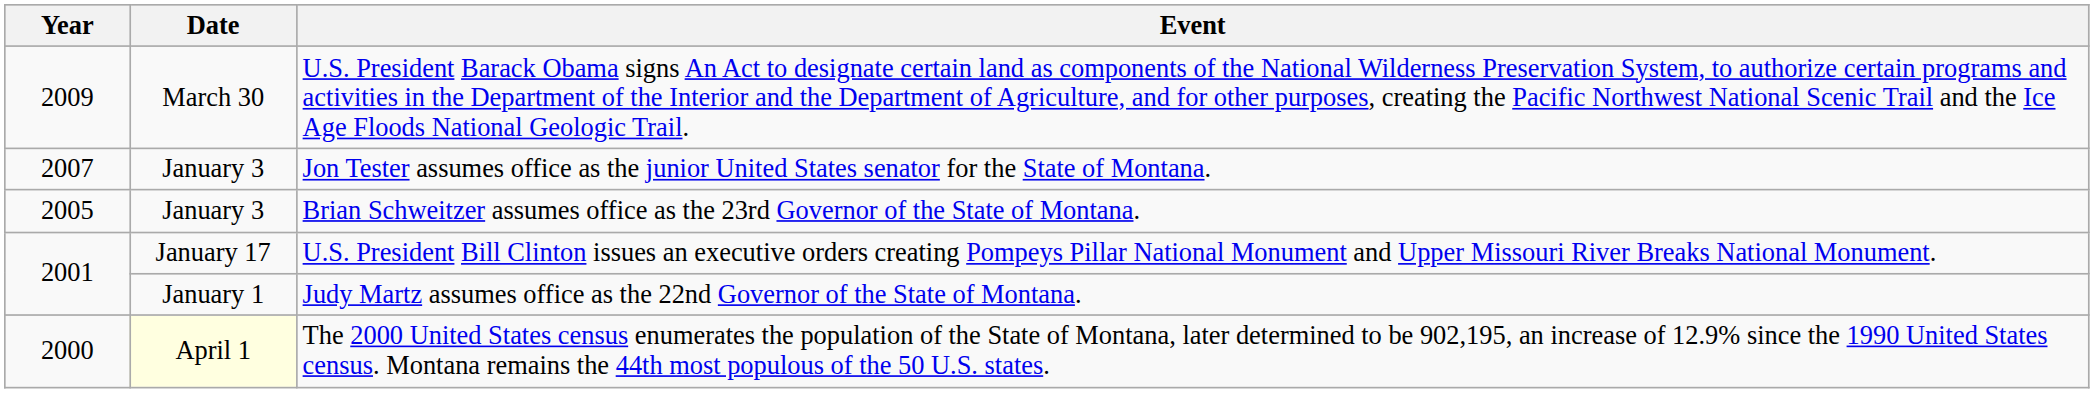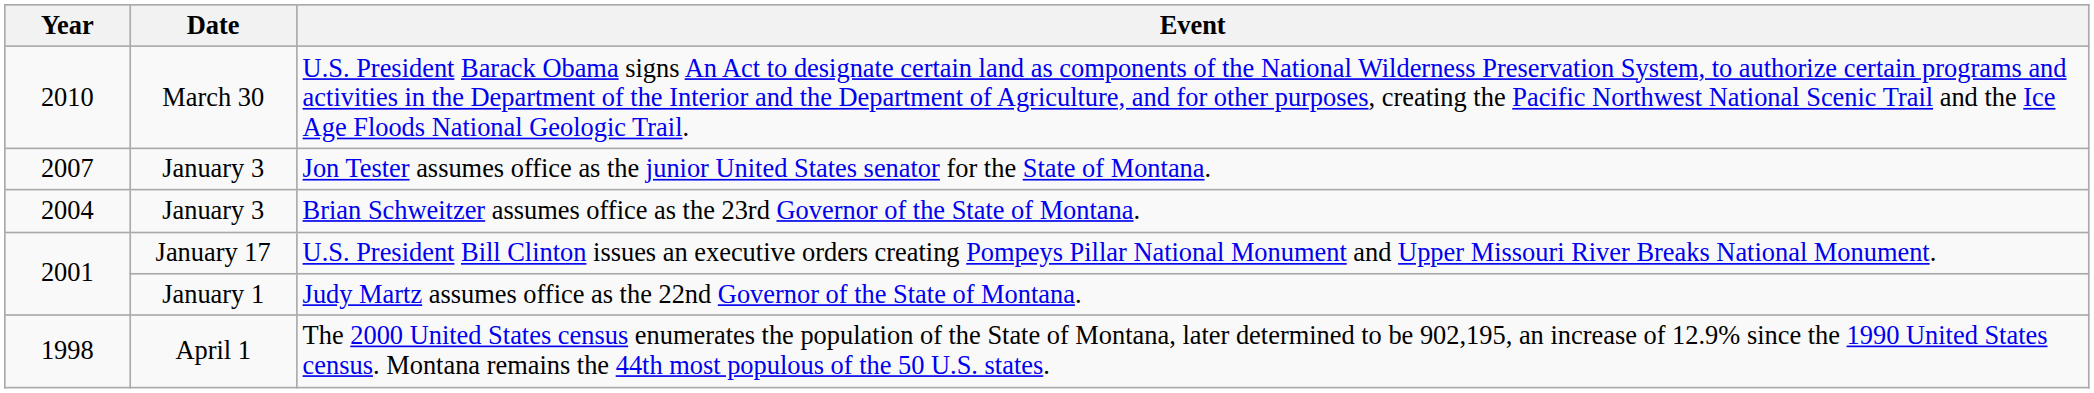(67, 97) 2009 -> (67, 97) 2010
(67, 210) 2005 -> (67, 210) 2004
(67, 350) 2000 -> (67, 350) 1998
(213, 350) lightyellow background -> (213, 350) no background
